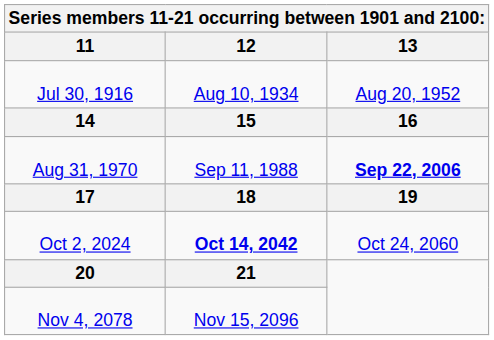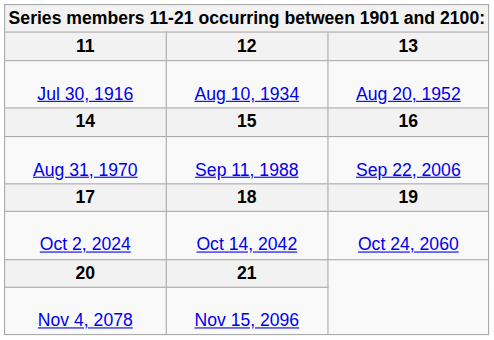(408, 169) bold -> (408, 169) normal
(246, 245) bold -> (247, 245) normal
